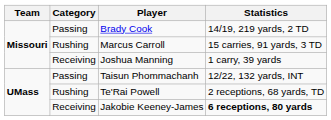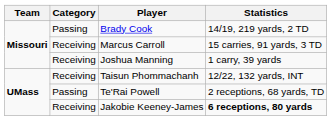(70, 44) Rushing -> (74, 44) Receiving
(70, 76) Passing -> (74, 76) Receiving
(70, 91) Rushing -> (70, 91) Passing
